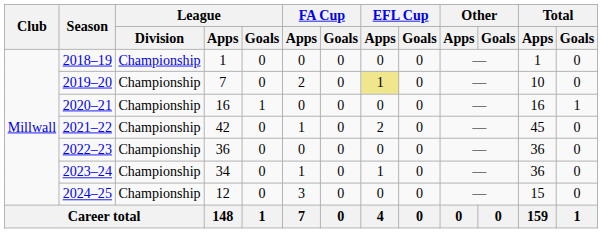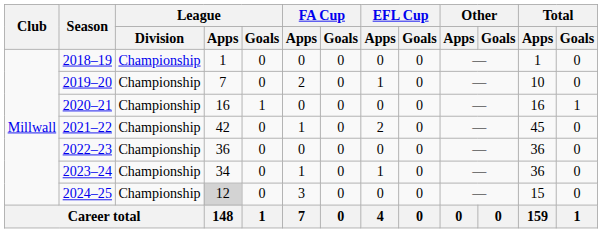(380, 82) khaki background -> (380, 82) no background
(223, 194) no background -> (223, 194) lightgrey background
